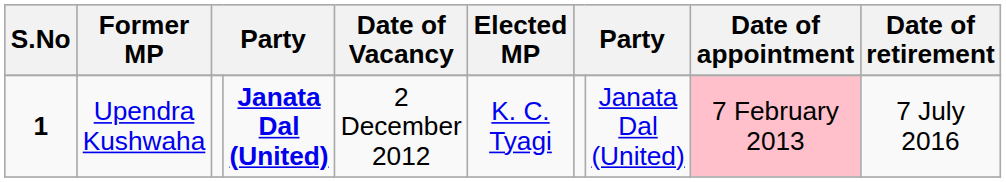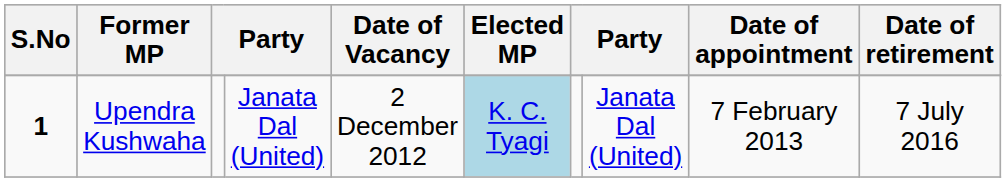(279, 125) bold -> (277, 125) normal
(520, 125) no background -> (517, 125) lightblue background
(776, 125) pink background -> (774, 125) no background
